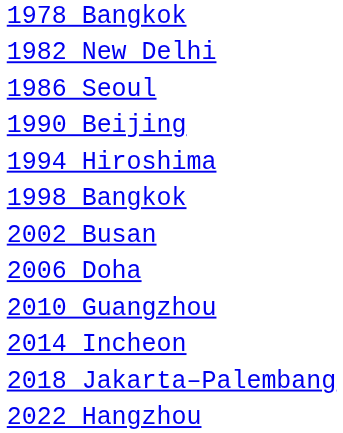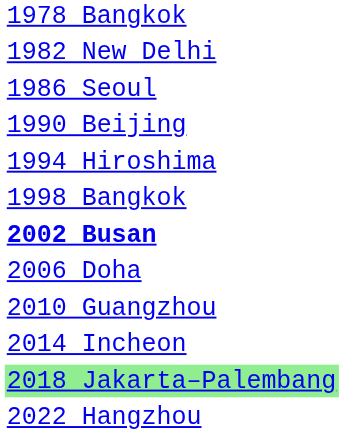(82, 235) normal -> (82, 235) bold
(172, 381) no background -> (172, 381) lightgreen background
